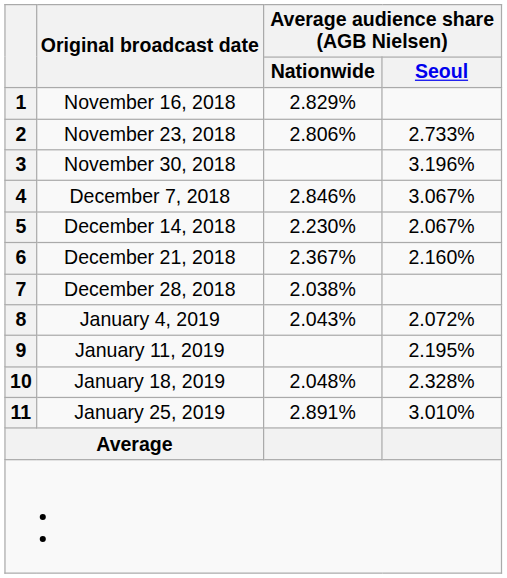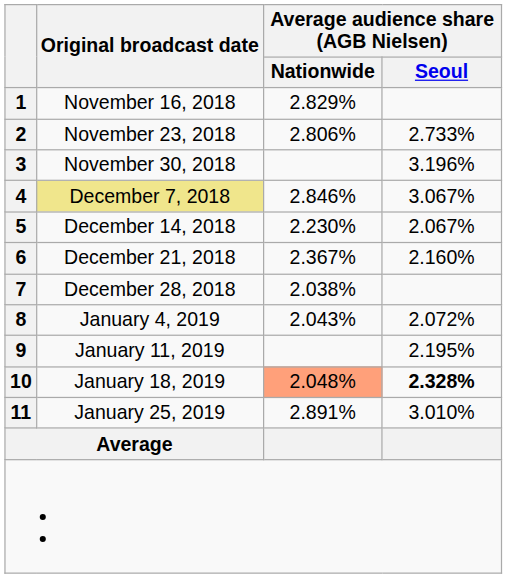(150, 196) no background -> (150, 196) khaki background
(323, 381) no background -> (323, 381) lightsalmon background
(441, 381) normal -> (441, 381) bold
